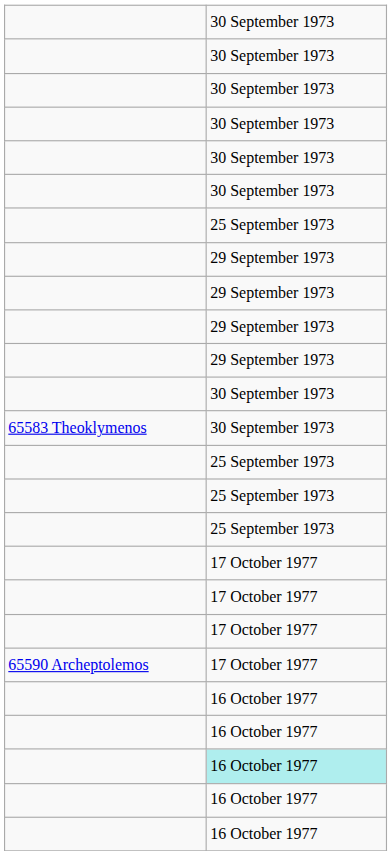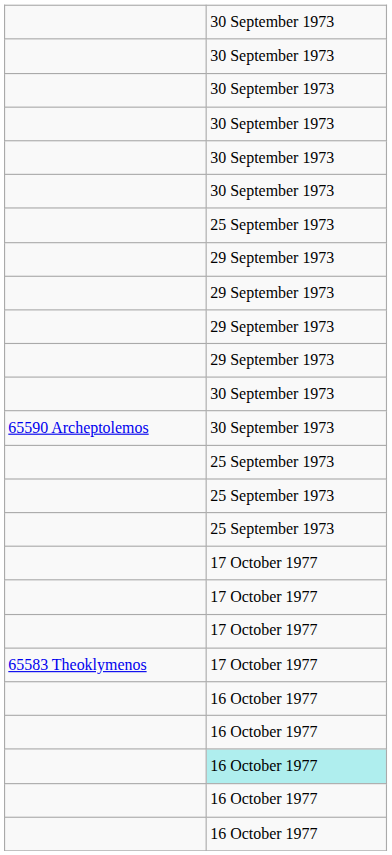(77, 427) 65583 Theoklymenos -> (78, 427) 65590 Archeptolemos
(78, 664) 65590 Archeptolemos -> (77, 664) 65583 Theoklymenos
